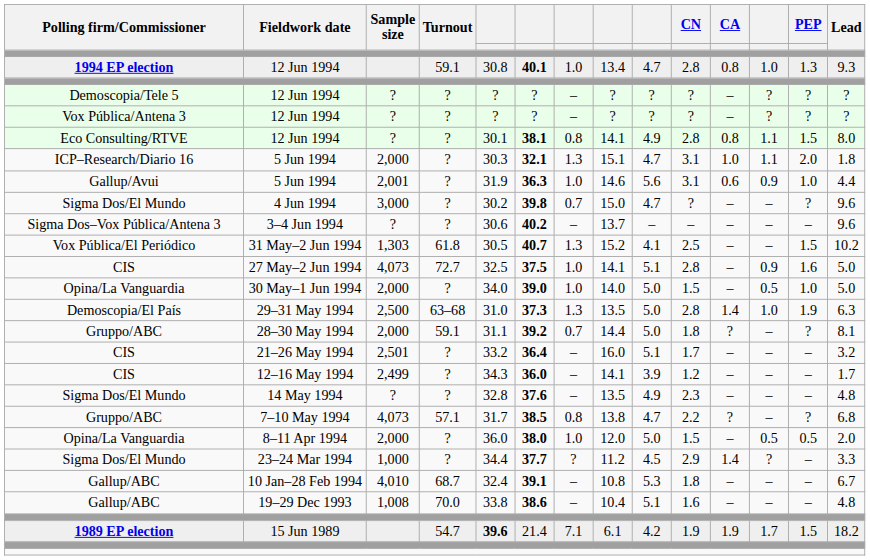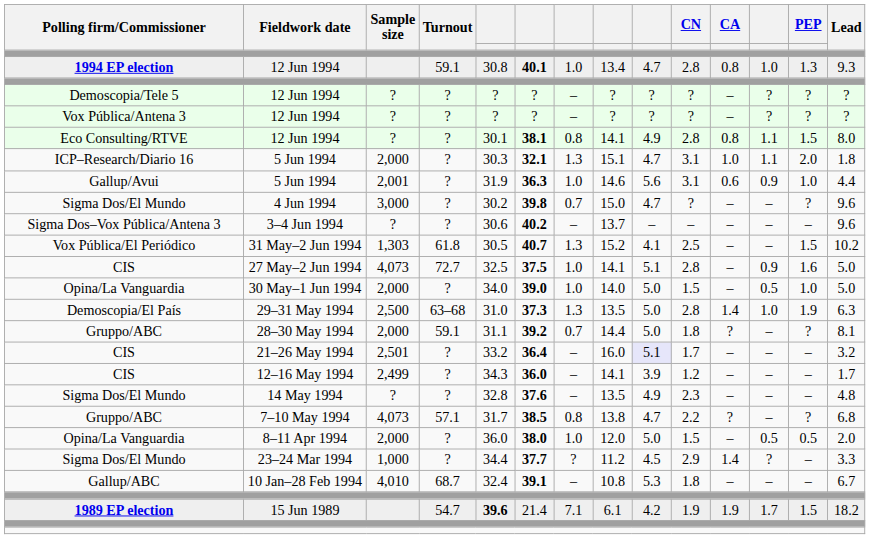(652, 353) no background -> (652, 353) lavender background
- row: (124, 503)
